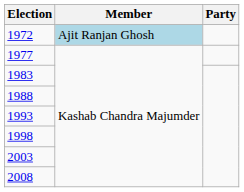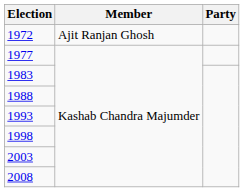(106, 34) lightblue background -> (106, 34) no background
